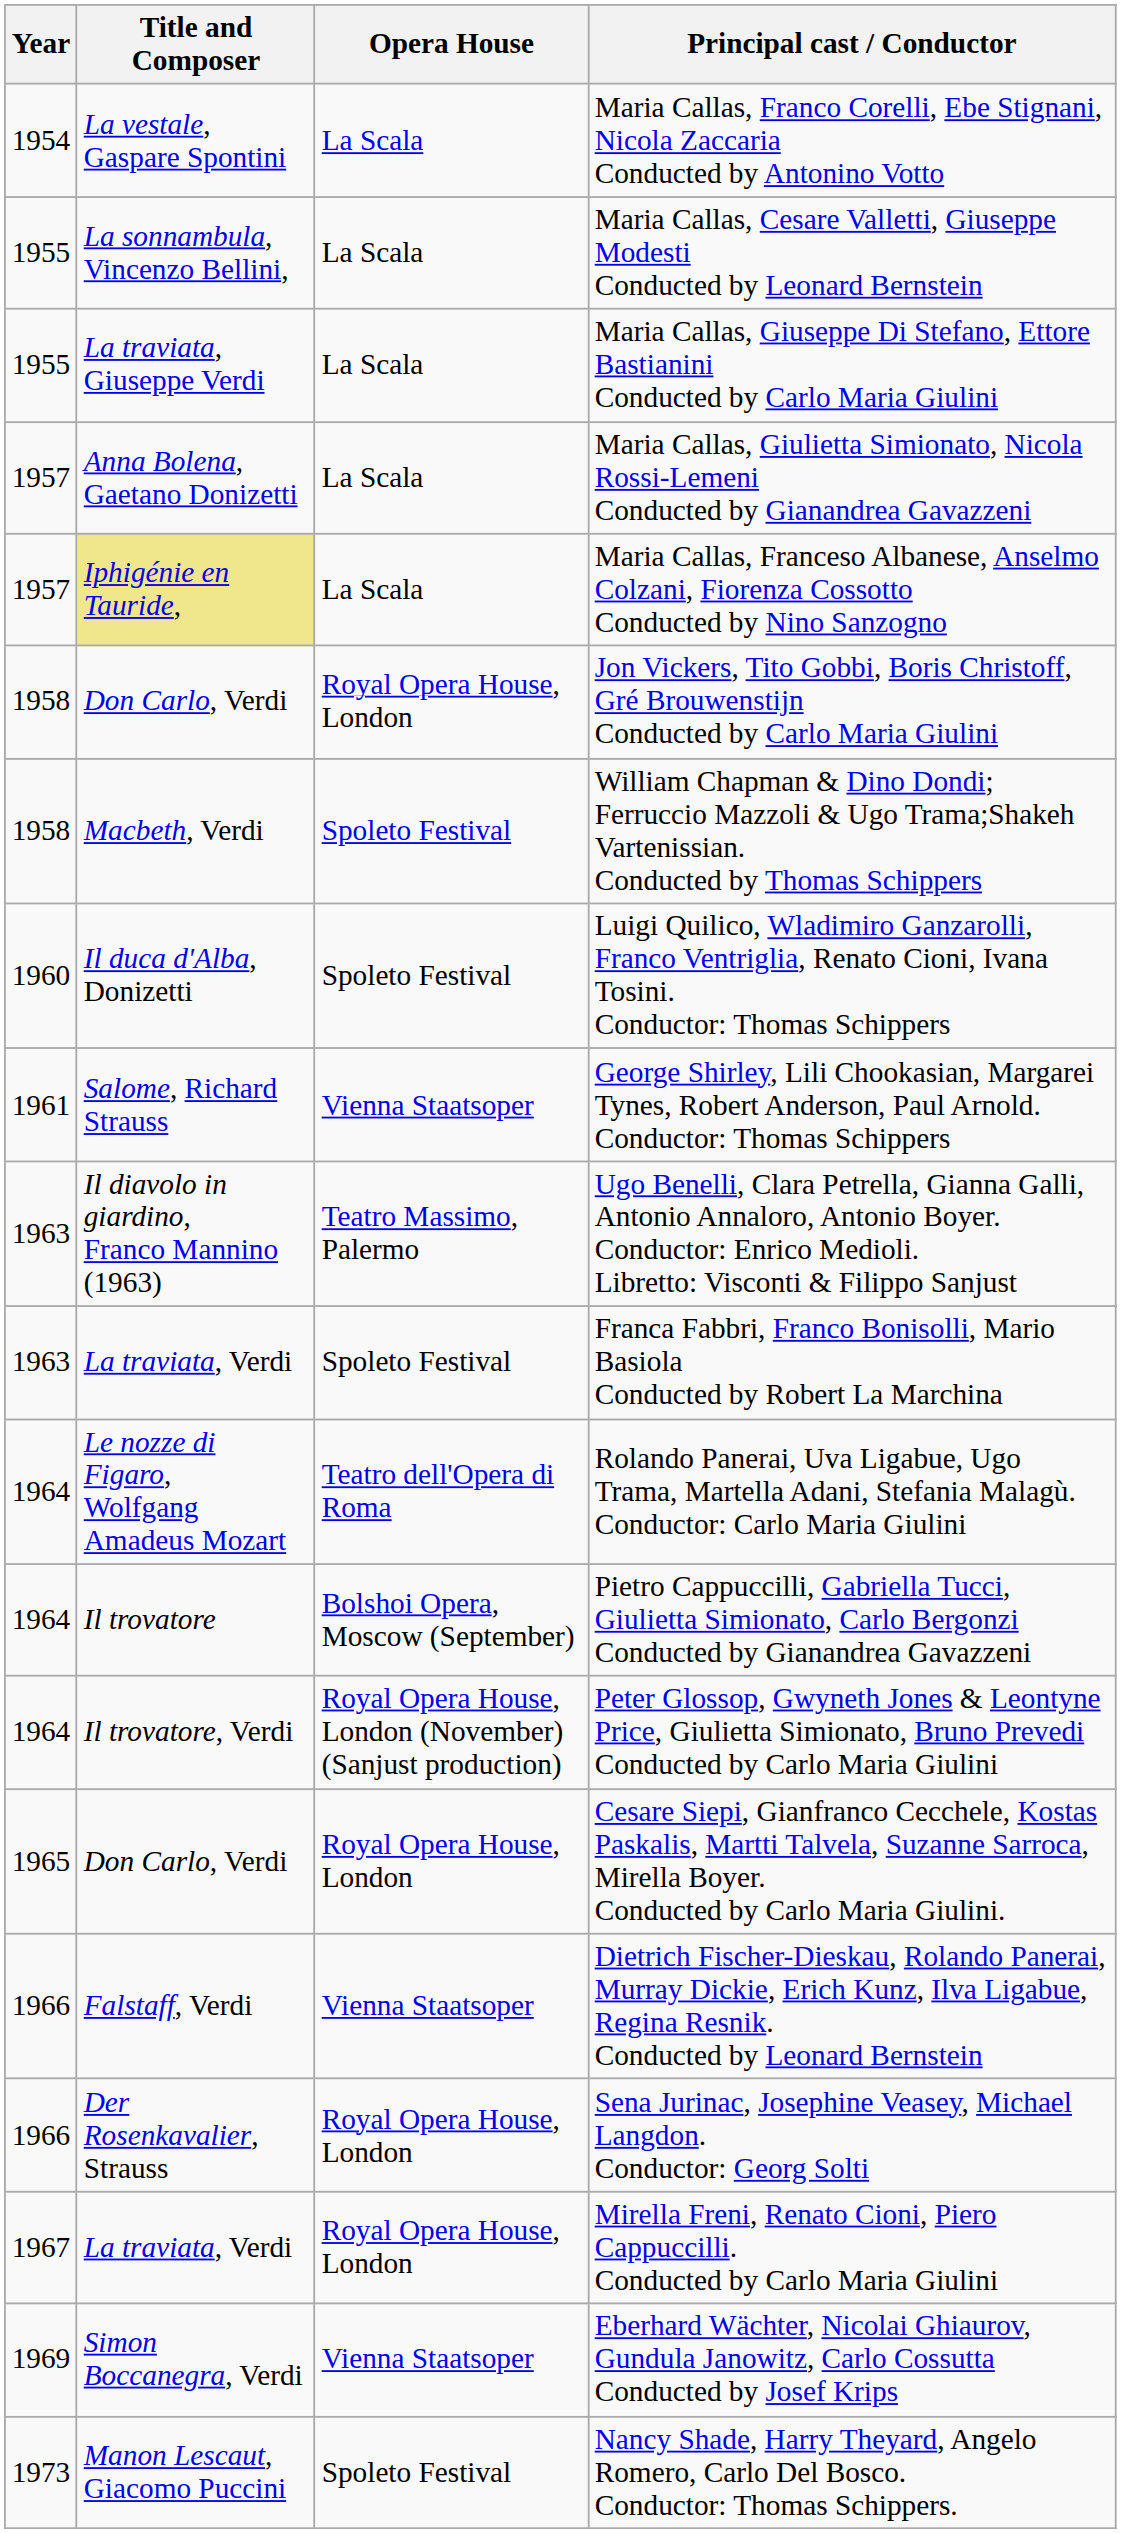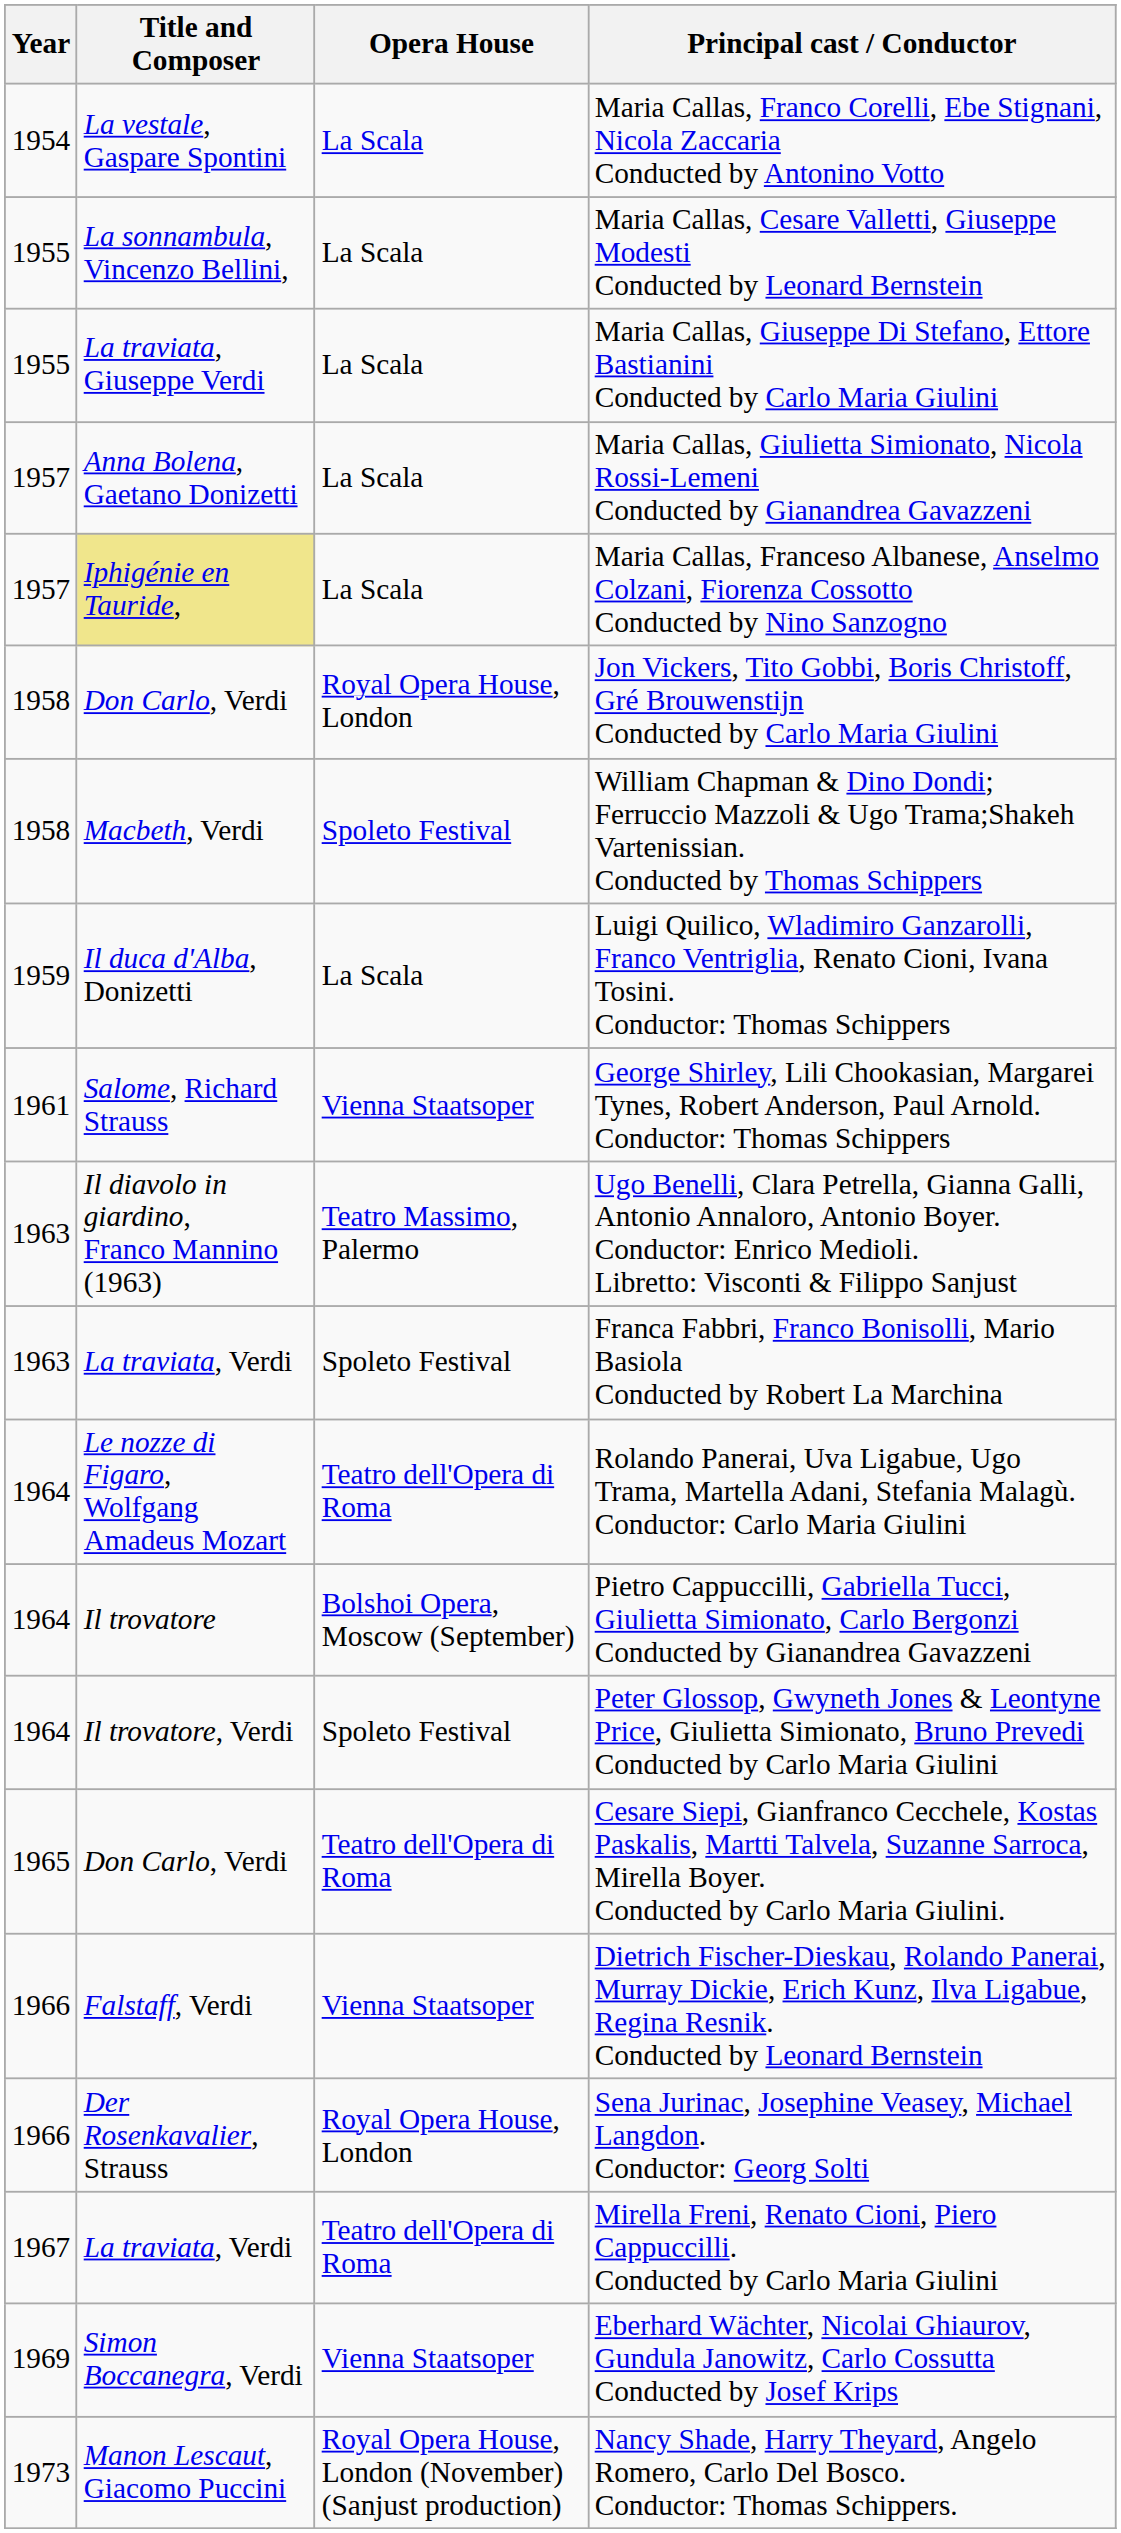(41, 975) 1960 -> (41, 975) 1959
(416, 975) Spoleto Festival -> (372, 975) La Scala
(442, 1731) Royal Opera House, London (November) (Sanjust production) -> (416, 1731) Spoleto Festival
(441, 1860) Royal Opera House, London -> (438, 1860) Teatro dell'Opera di Roma
(441, 2247) Royal Opera House, London -> (438, 2247) Teatro dell'Opera di Roma
(416, 2471) Spoleto Festival -> (442, 2471) Royal Opera House, London (November) (Sanjust production)
